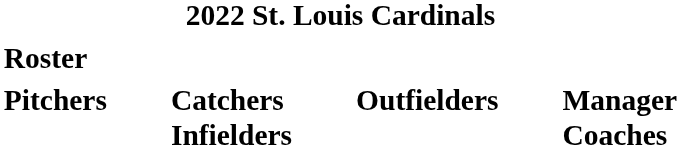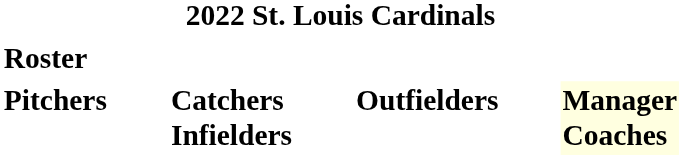(620, 117) no background -> (620, 117) lightyellow background
